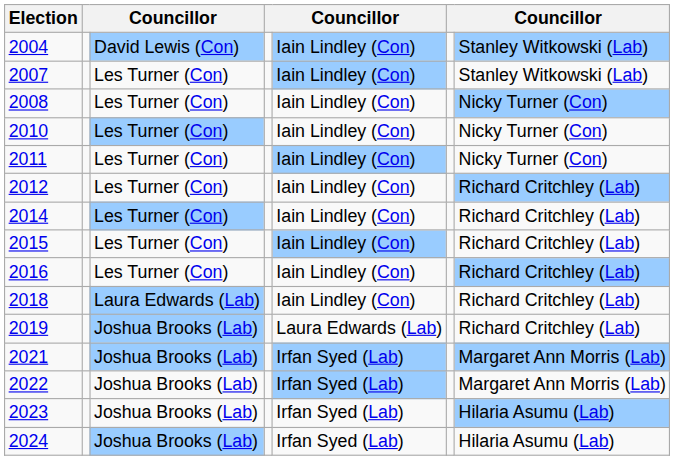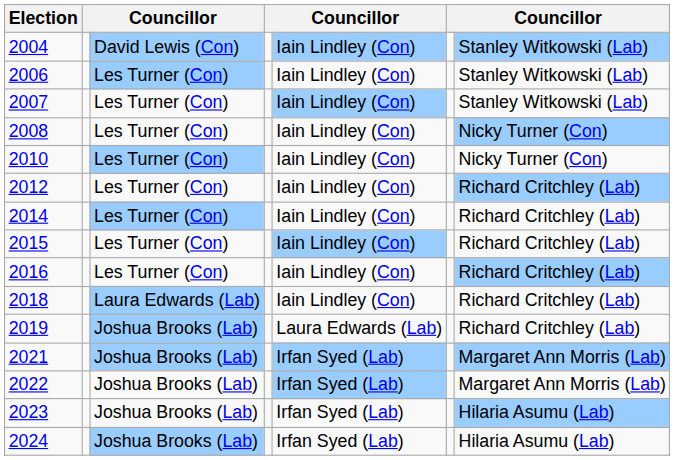+ row: (28, 74)
- row: (28, 159)
